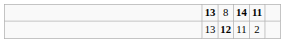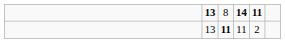(226, 30) 12 -> (226, 30) 11
